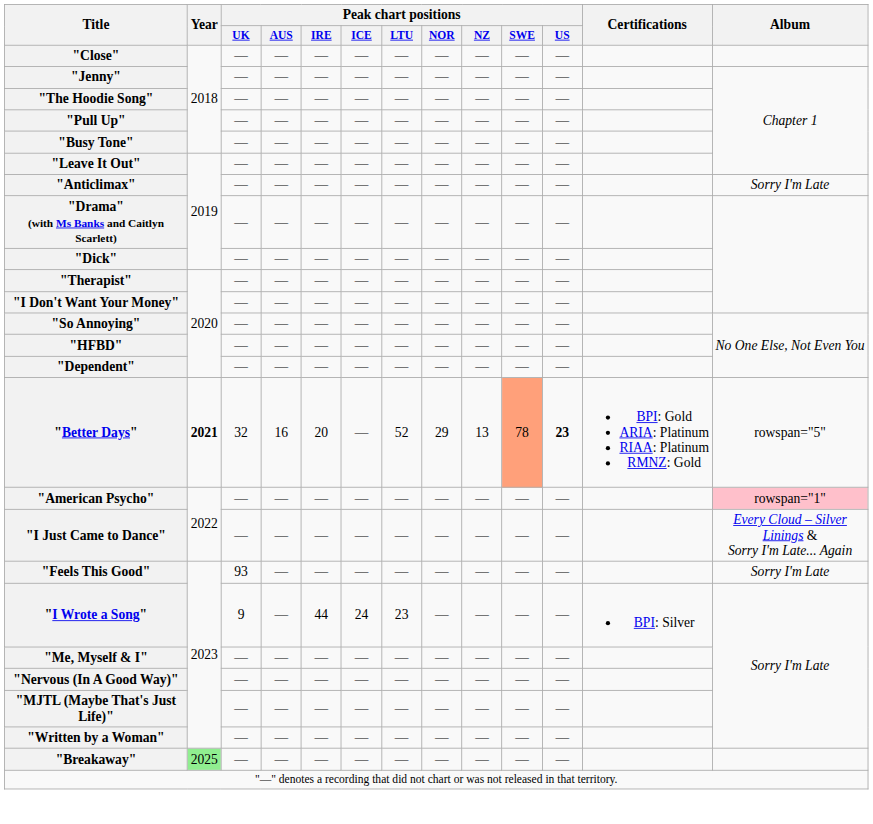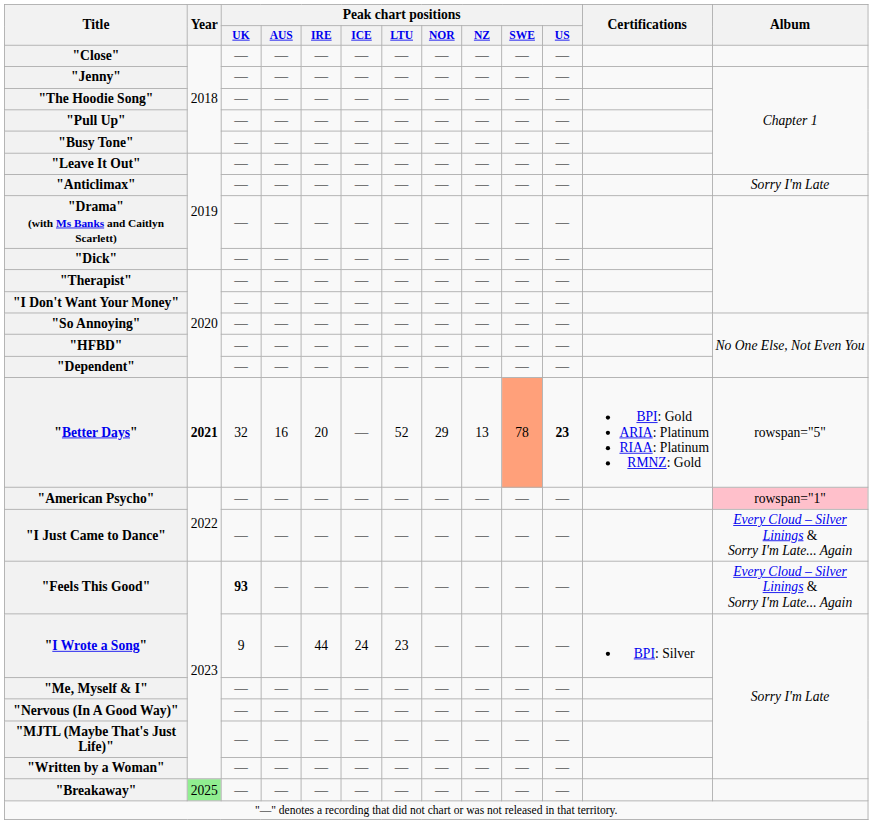(241, 572) normal -> (241, 587) bold
(790, 572) Sorry I'm Late -> (790, 587) Every Cloud – Silver Linings & Sorry I'm Late... Again
